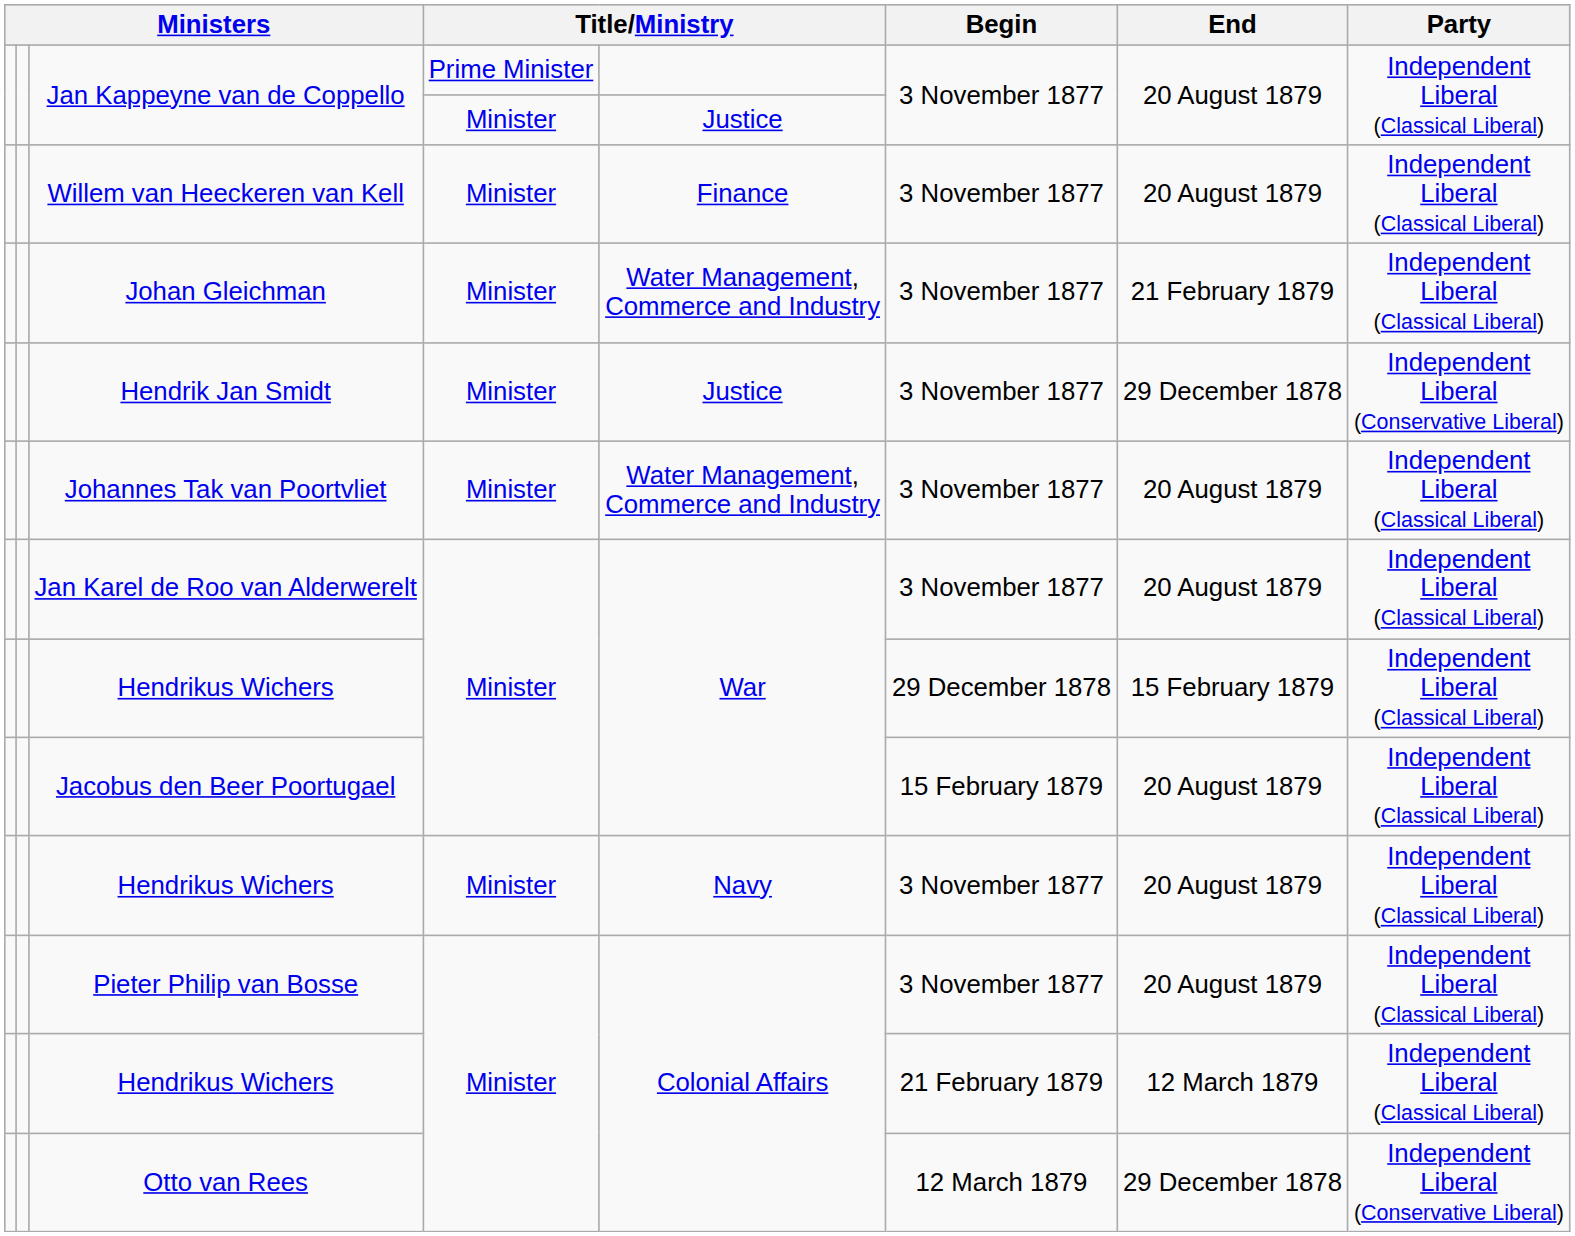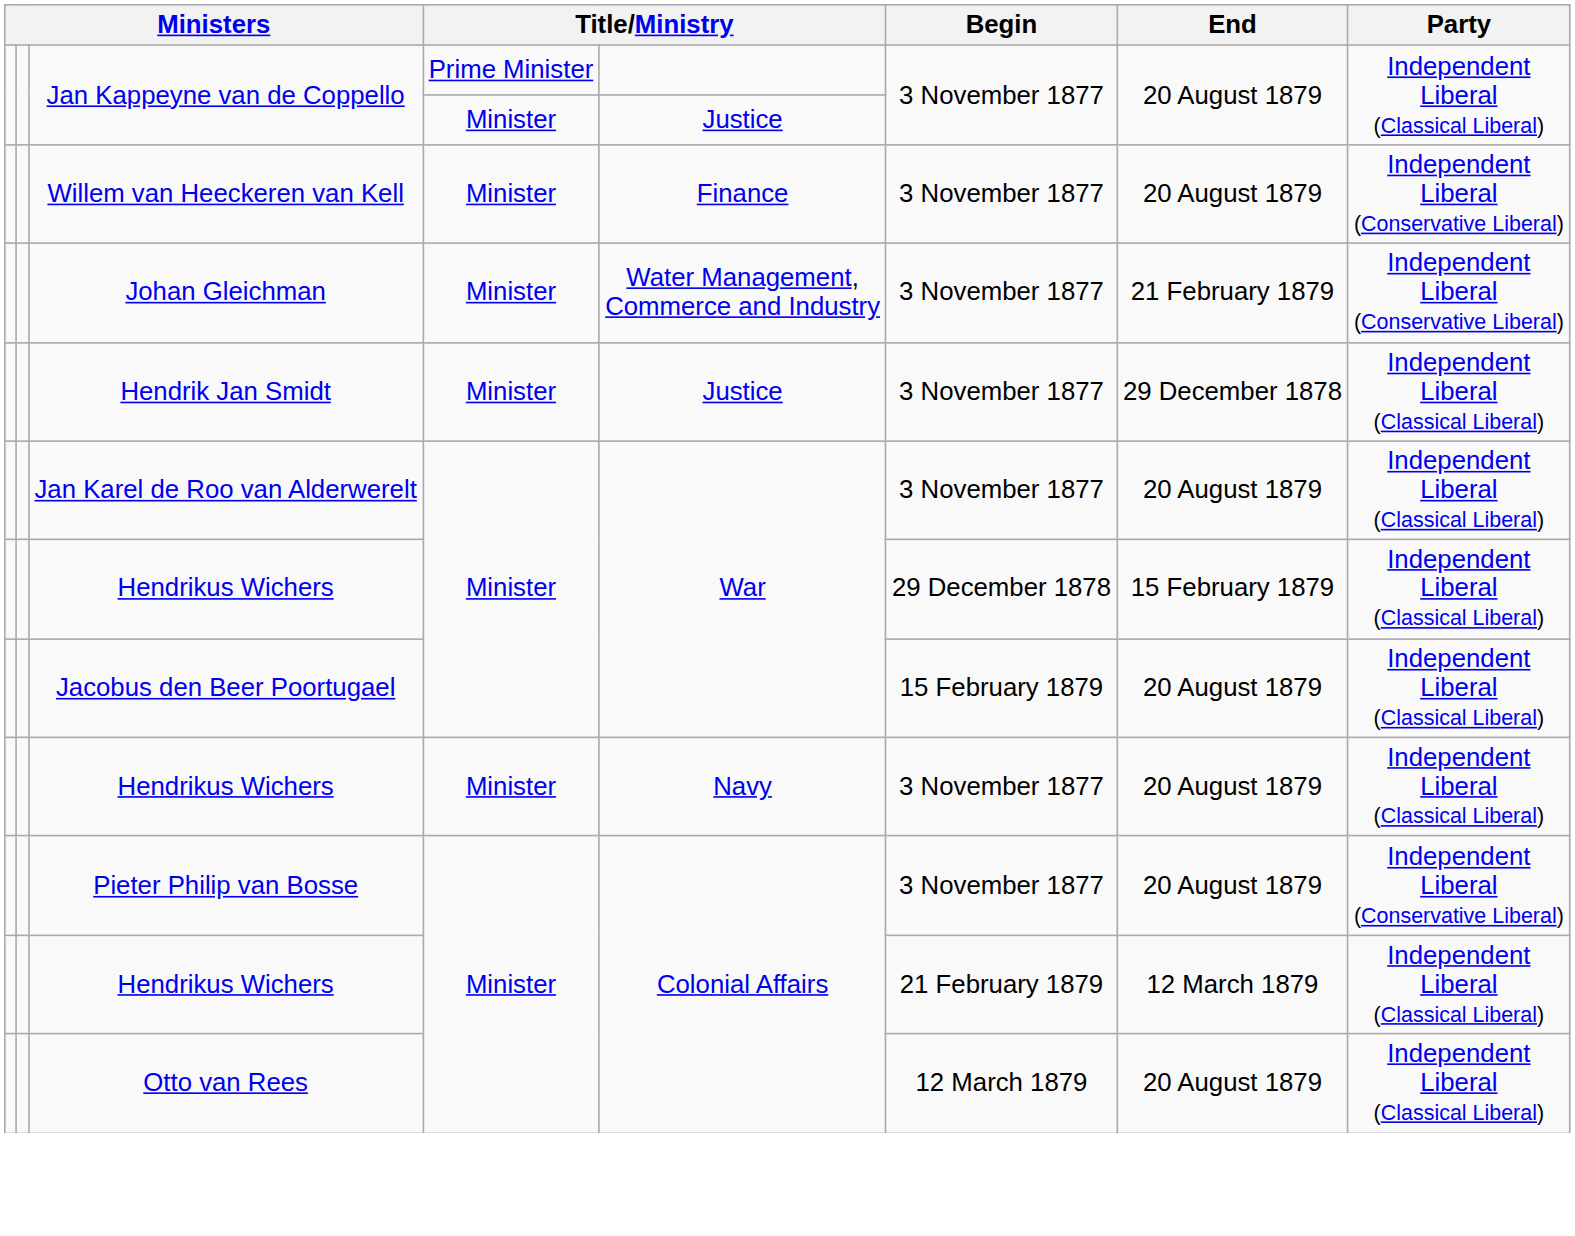(1459, 193) Independent Liberal (Classical Liberal) -> (1459, 193) Independent Liberal (Conservative Liberal)
(1459, 292) Independent Liberal (Classical Liberal) -> (1459, 292) Independent Liberal (Conservative Liberal)
(1459, 391) Independent Liberal (Conservative Liberal) -> (1459, 391) Independent Liberal (Classical Liberal)
- row: (226, 490)
(1459, 984) Independent Liberal (Classical Liberal) -> (1459, 885) Independent Liberal (Conservative Liberal)
(1232, 1181) 29 December 1878 -> (1232, 1082) 20 August 1879
(1459, 1181) Independent Liberal (Conservative Liberal) -> (1459, 1082) Independent Liberal (Classical Liberal)
